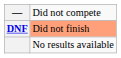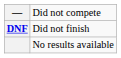(61, 28) lightsalmon background -> (61, 28) no background
